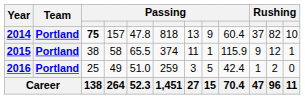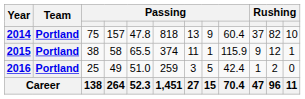(93, 34) bold -> (93, 34) normal
